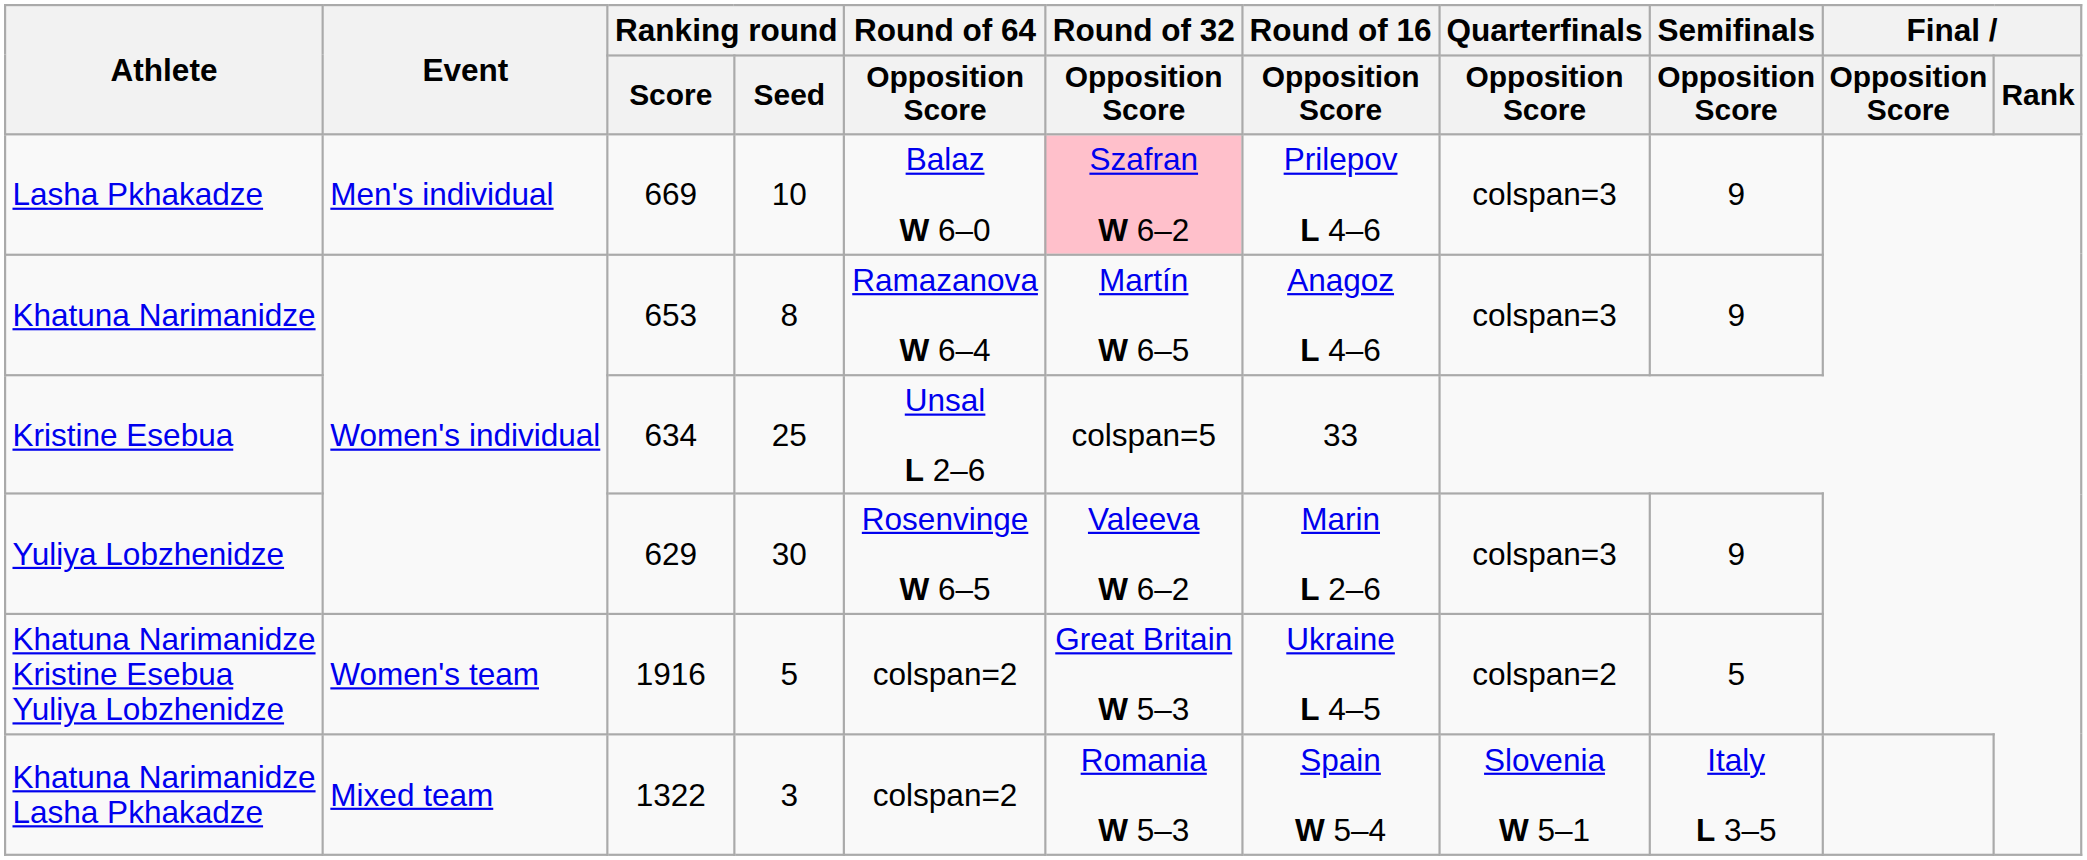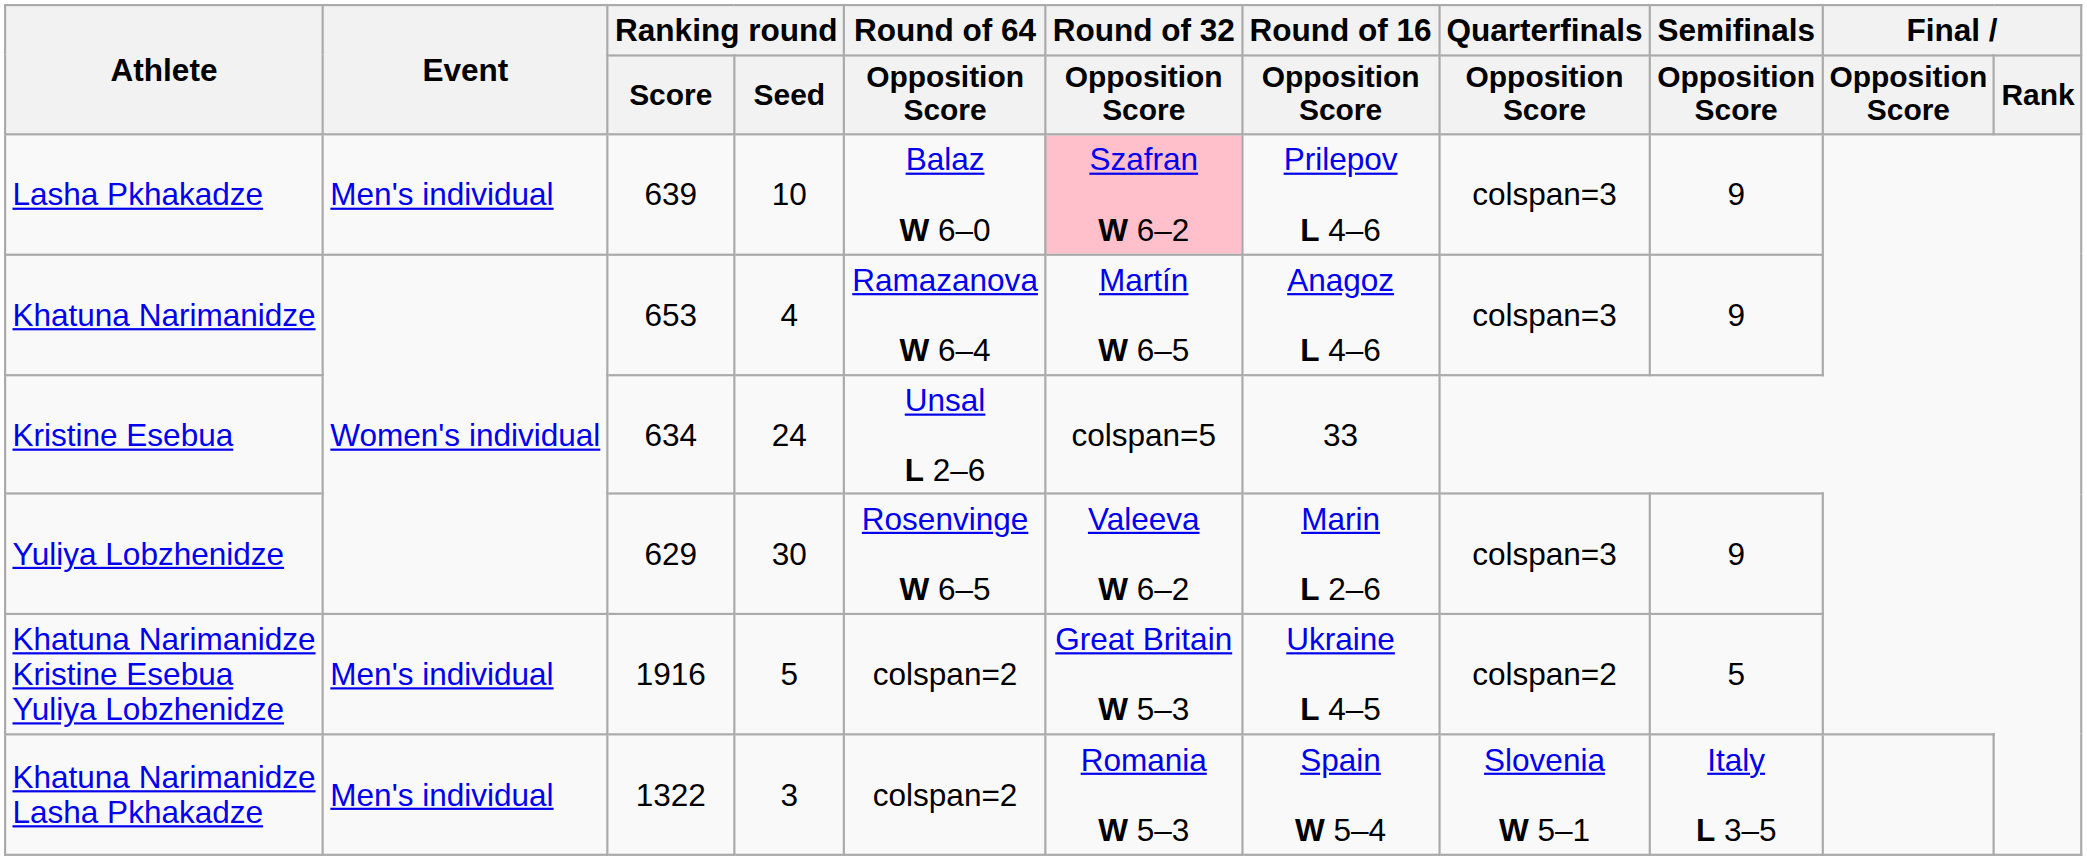(671, 195) 669 -> (671, 195) 639
(789, 315) 8 -> (789, 315) 4
(789, 435) 25 -> (789, 435) 24
(435, 675) Women's team -> (442, 675) Men's individual
(412, 795) Mixed team -> (442, 795) Men's individual
